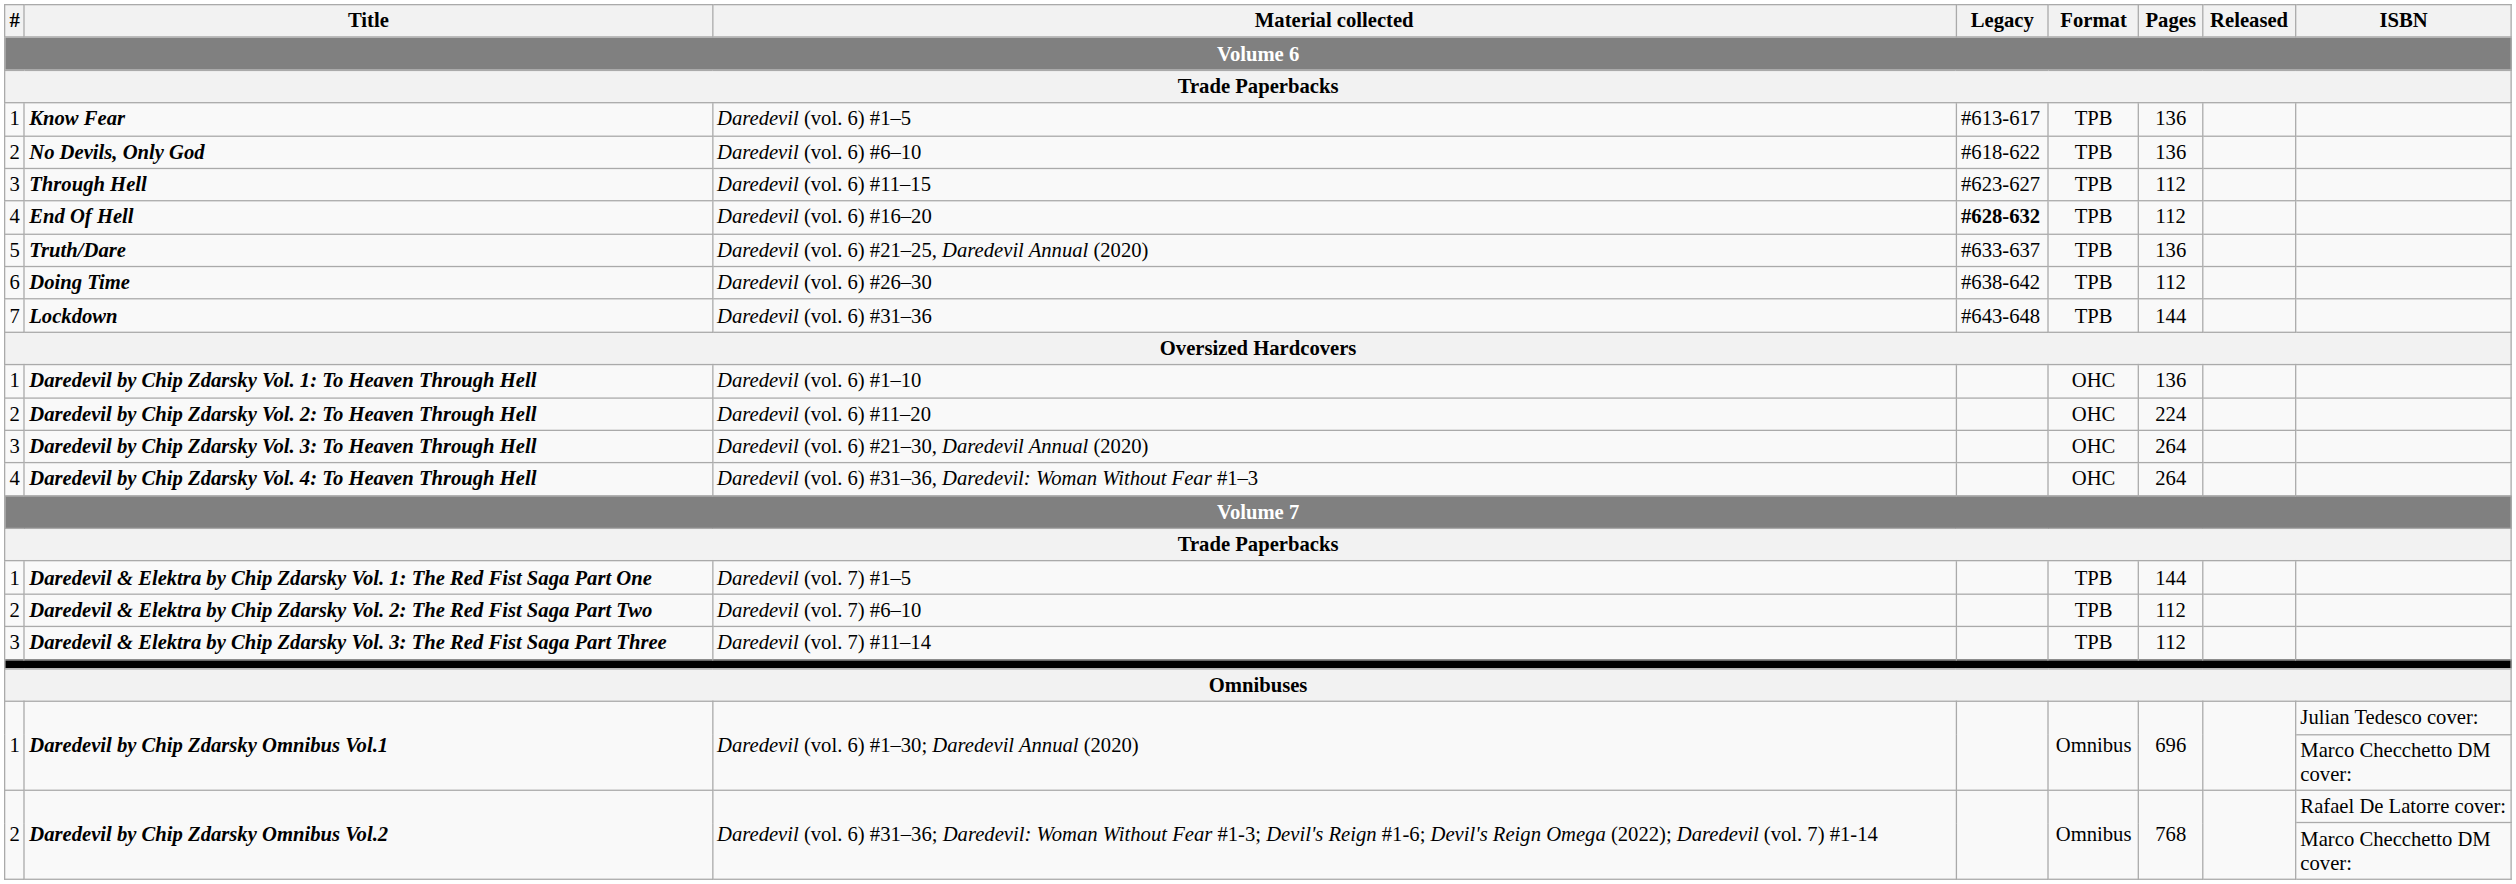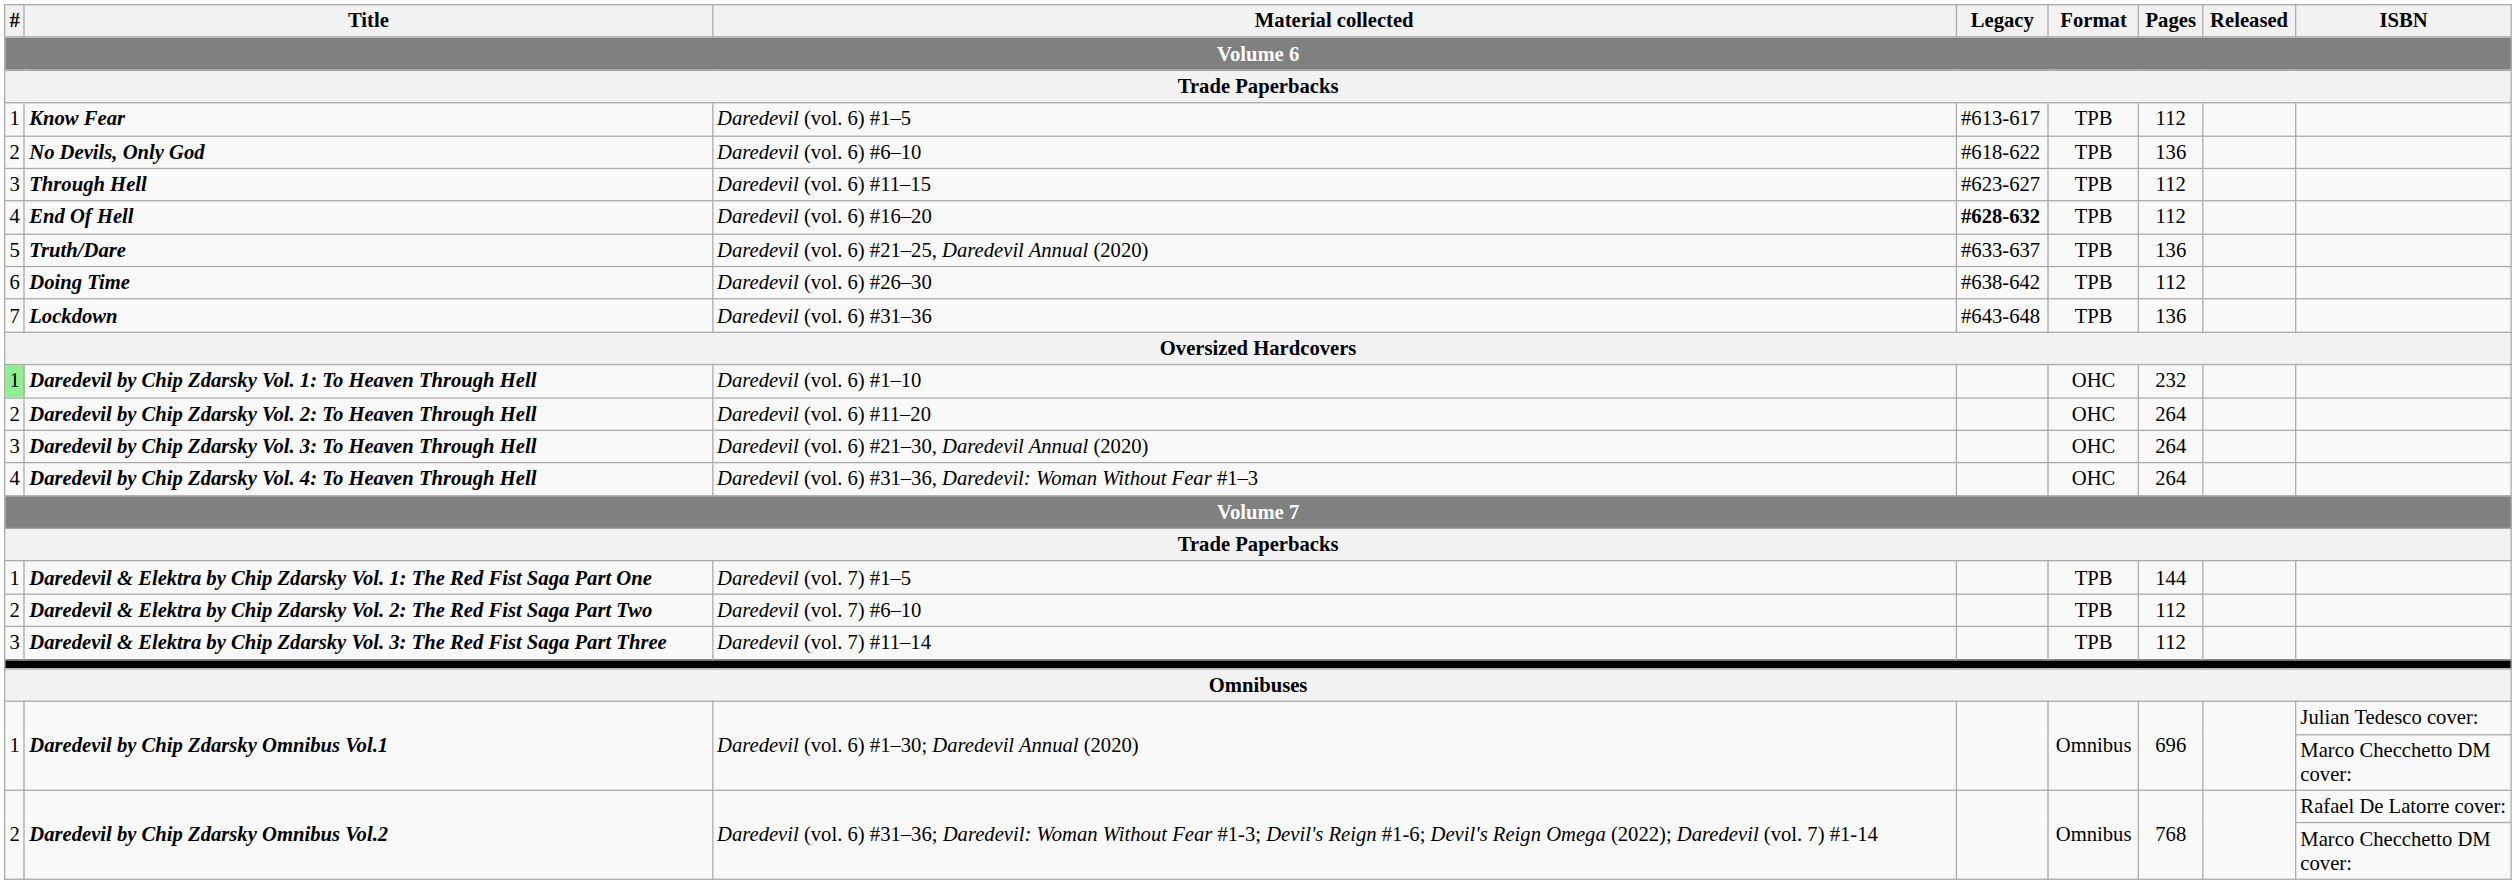(2171, 119) 136 -> (2171, 119) 112
(2171, 315) 144 -> (2171, 315) 136
(15, 380) no background -> (15, 380) lightgreen background
(2171, 380) 136 -> (2171, 380) 232
(2171, 413) 224 -> (2171, 413) 264
